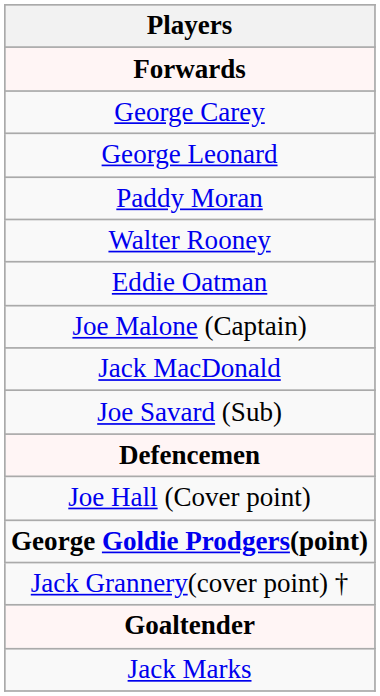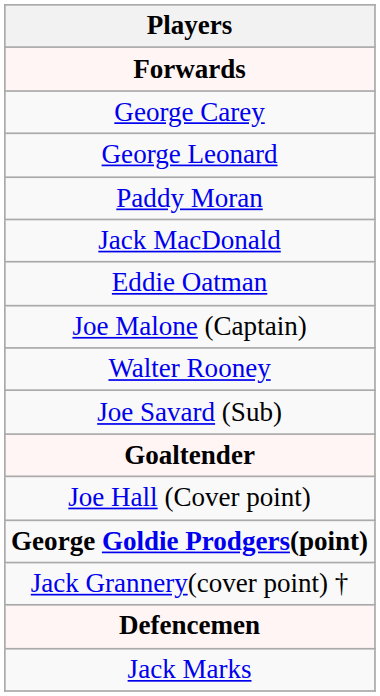(190, 240) Walter Rooney -> (190, 240) Jack MacDonald
(190, 369) Jack MacDonald -> (190, 369) Walter Rooney
(190, 454) Defencemen -> (190, 454) Goaltender
(190, 626) Goaltender -> (190, 626) Defencemen
